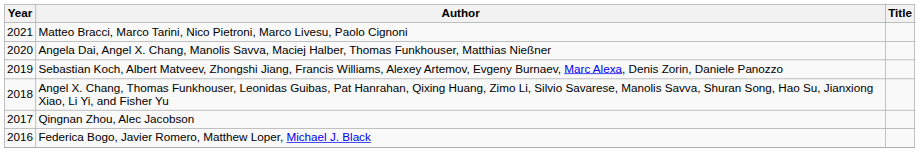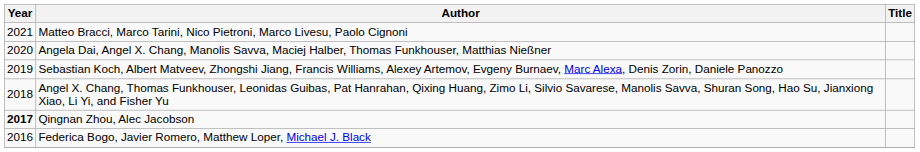(20, 119) normal -> (20, 119) bold
